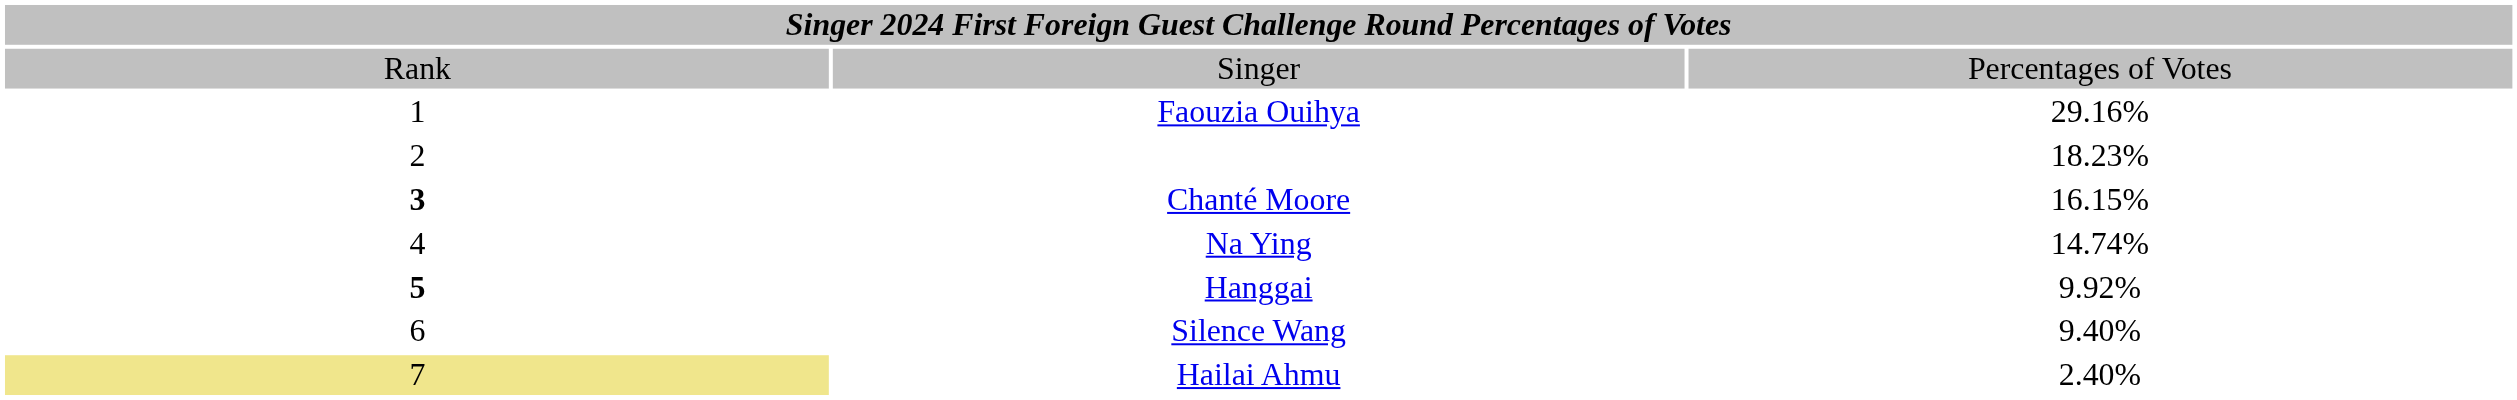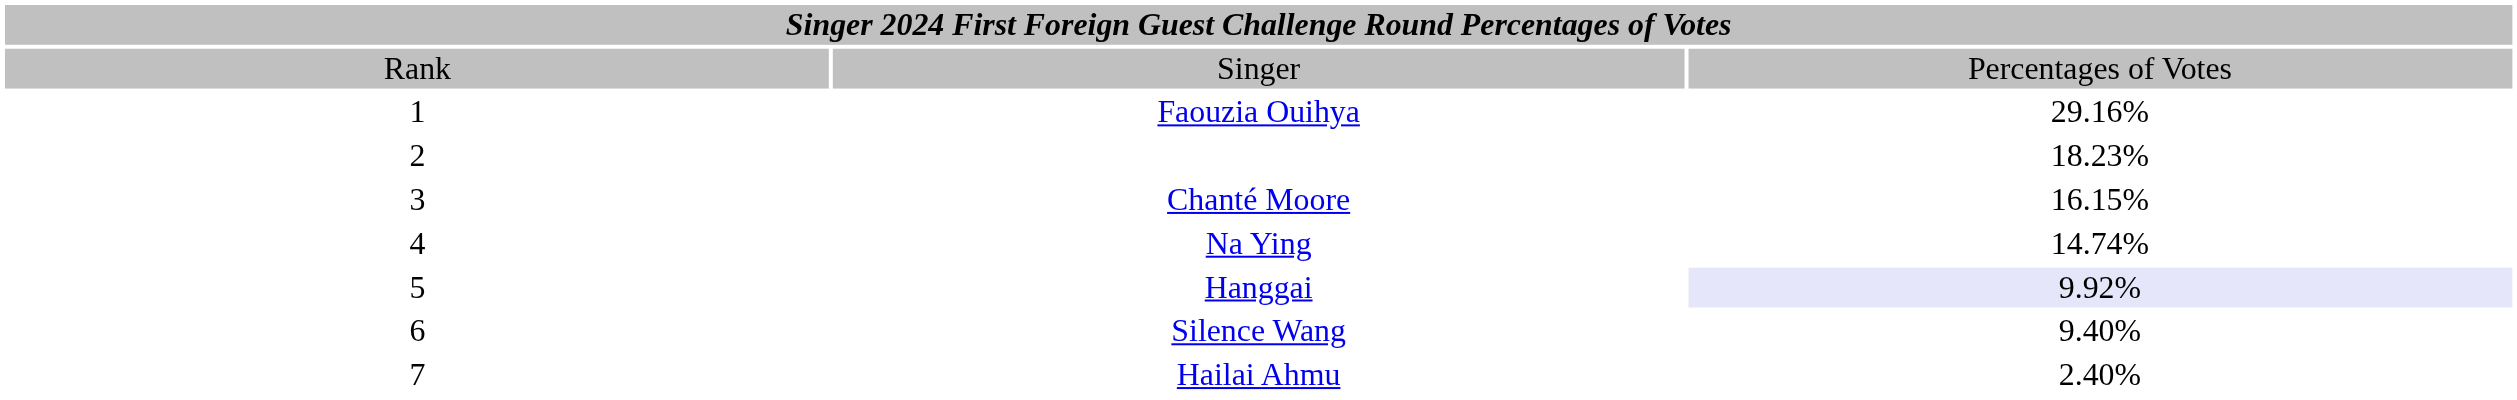(417, 199) bold -> (417, 199) normal
(417, 287) bold -> (417, 287) normal
(2100, 287) no background -> (2100, 287) lavender background
(417, 374) khaki background -> (417, 374) no background
